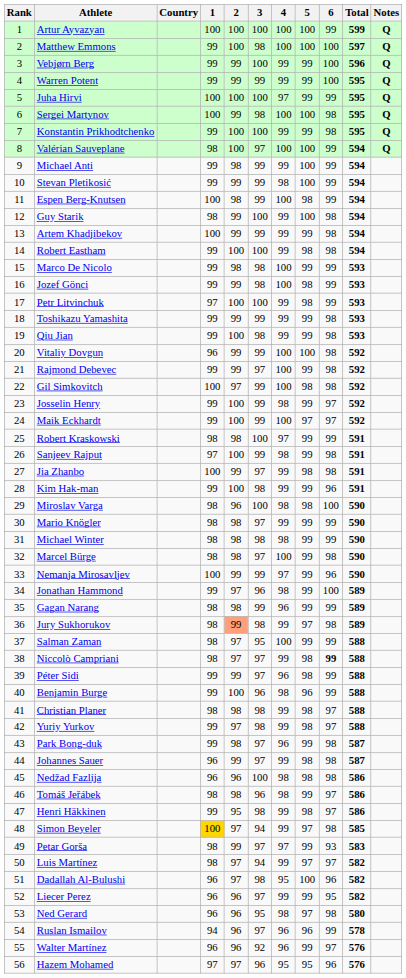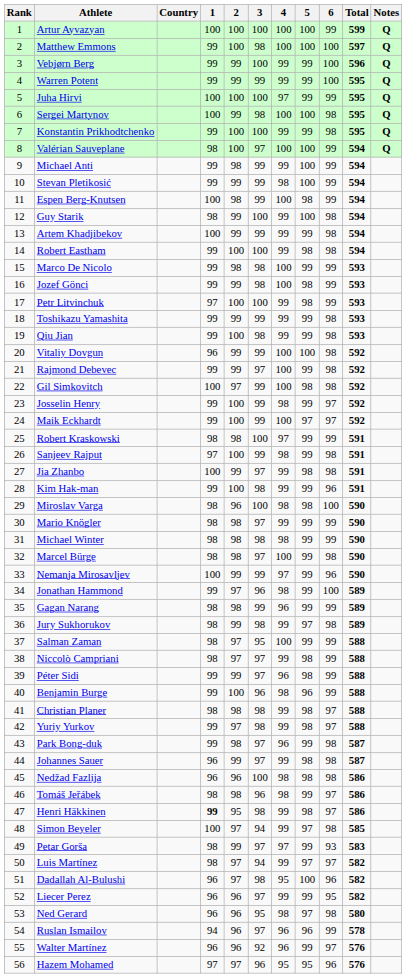(236, 625) lightsalmon background -> (236, 625) no background
(331, 659) bold -> (331, 659) normal
(212, 812) normal -> (212, 812) bold
(212, 829) gold background -> (212, 829) no background
